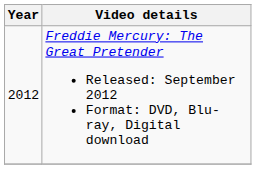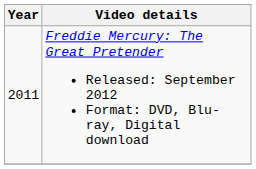(23, 95) 2012 -> (23, 95) 2011
